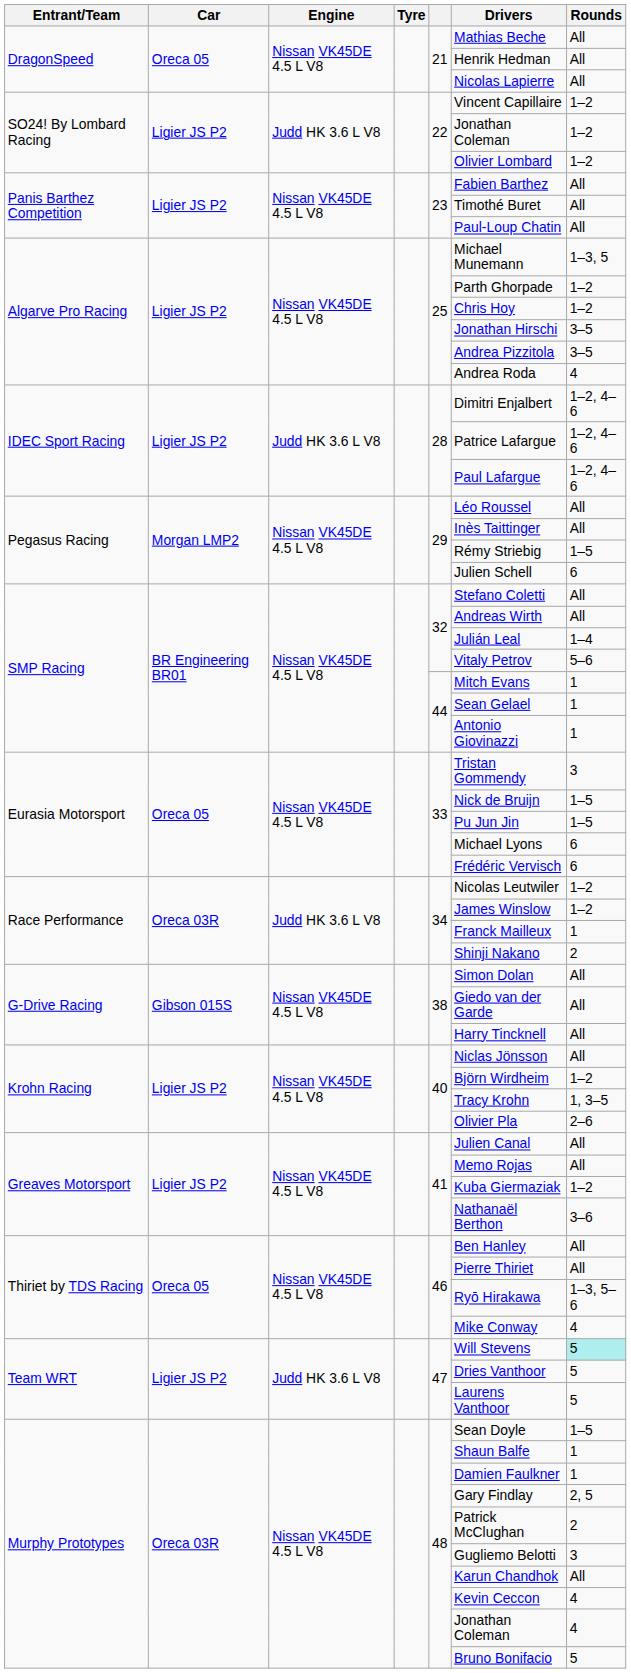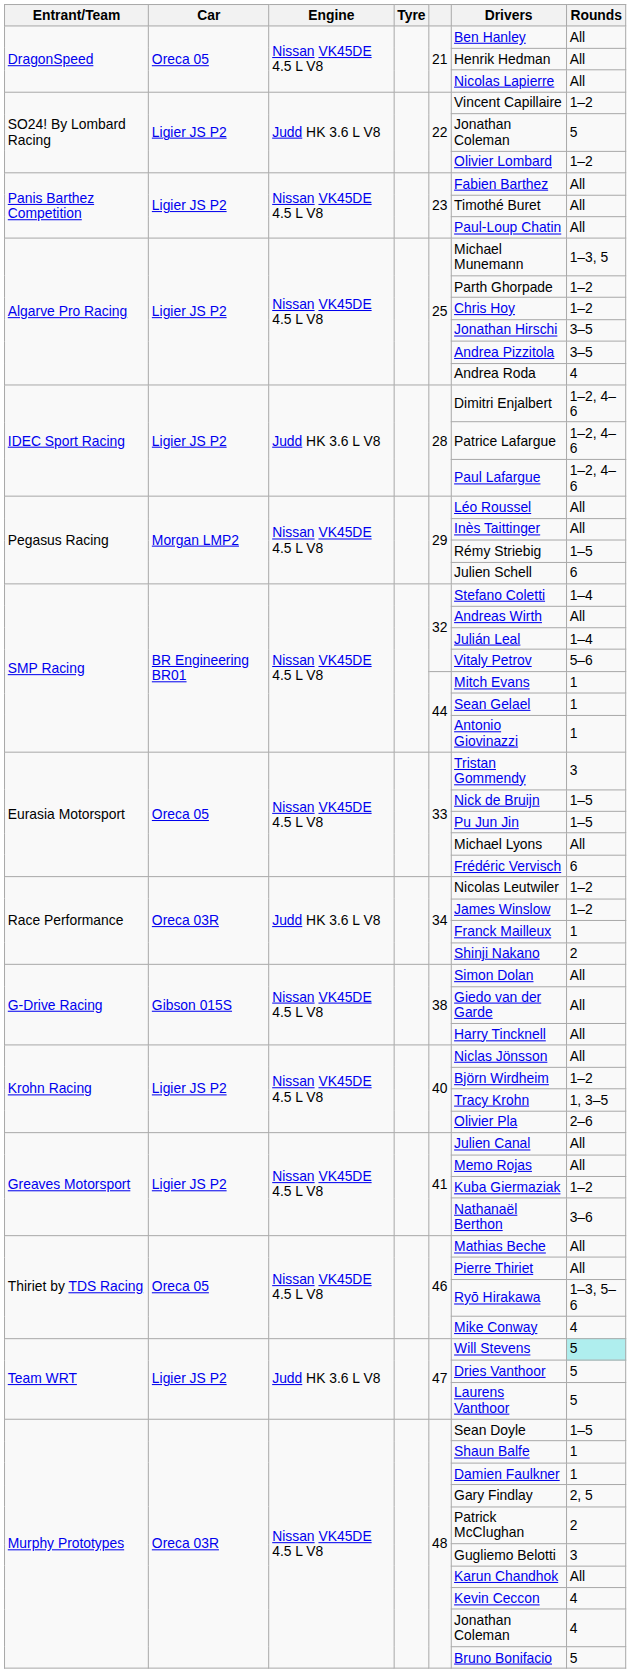(500, 37) Mathias Beche -> (490, 37) Ben Hanley
(581, 132) 1–2 -> (573, 132) 5
(577, 594) All -> (581, 594) 1–4
(573, 844) 6 -> (577, 844) All
(490, 1246) Ben Hanley -> (500, 1246) Mathias Beche
